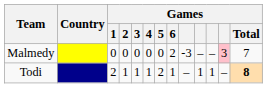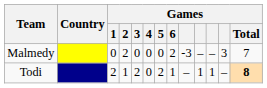(125, 53) 0 -> (125, 53) 2
(224, 53) pink background -> (224, 53) no background
(137, 72) 1 -> (137, 72) 2
(149, 72) 1 -> (149, 72) 0
